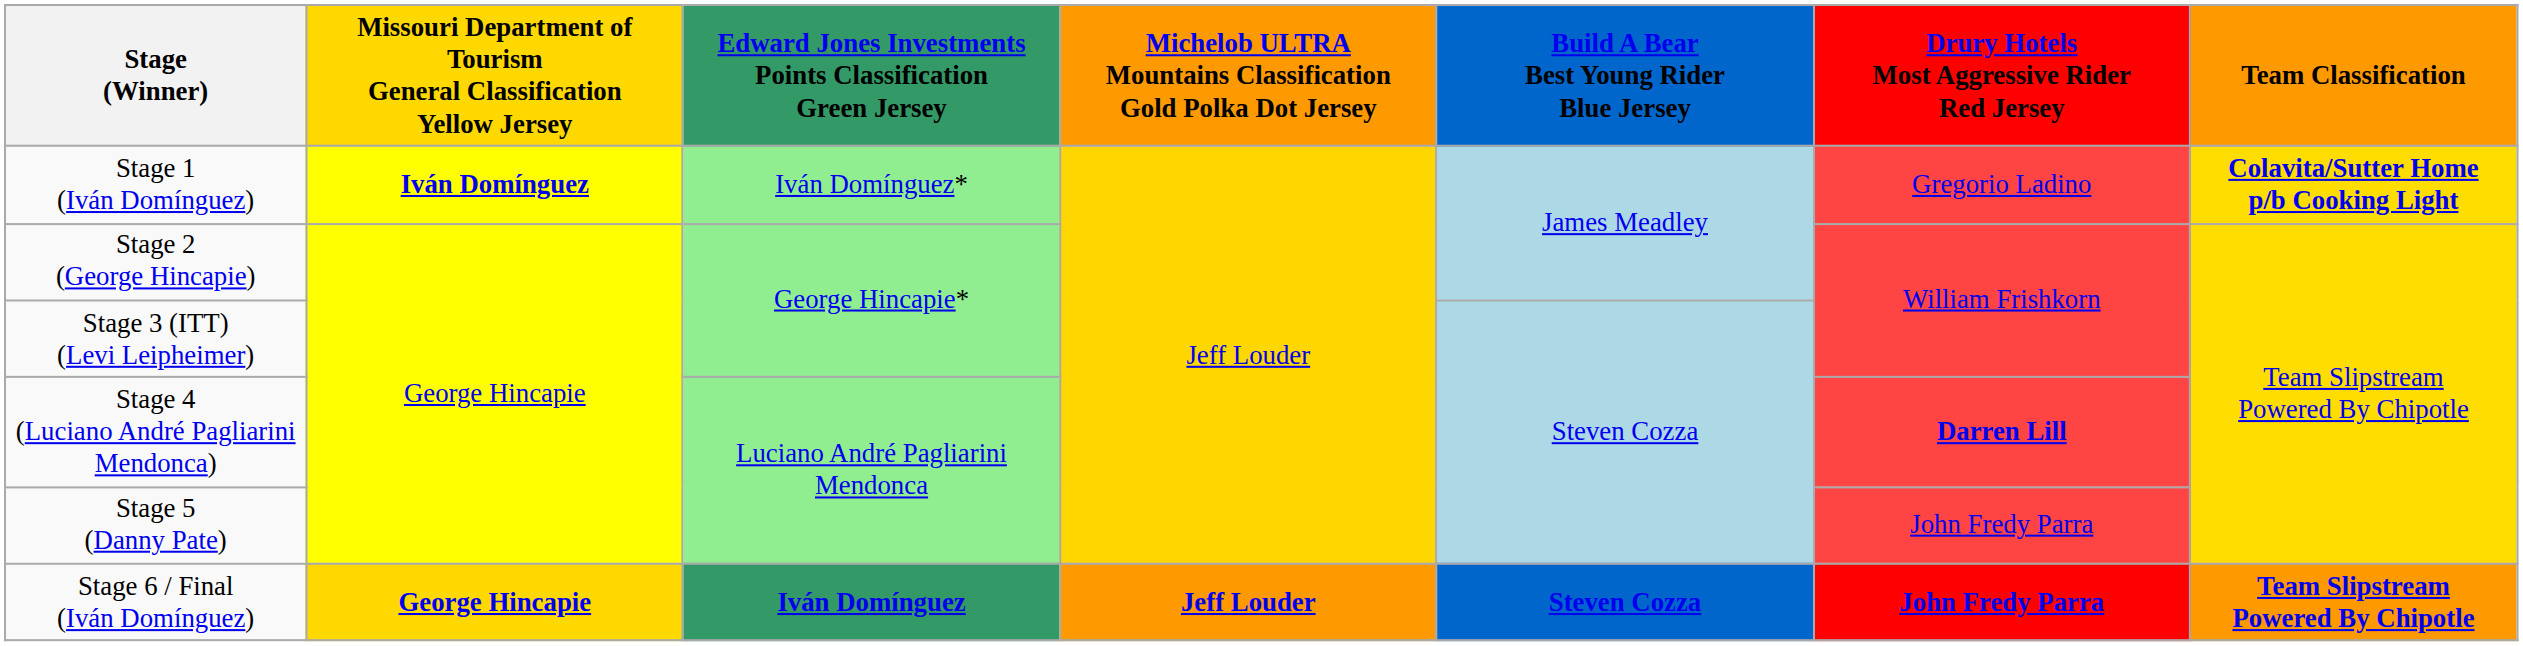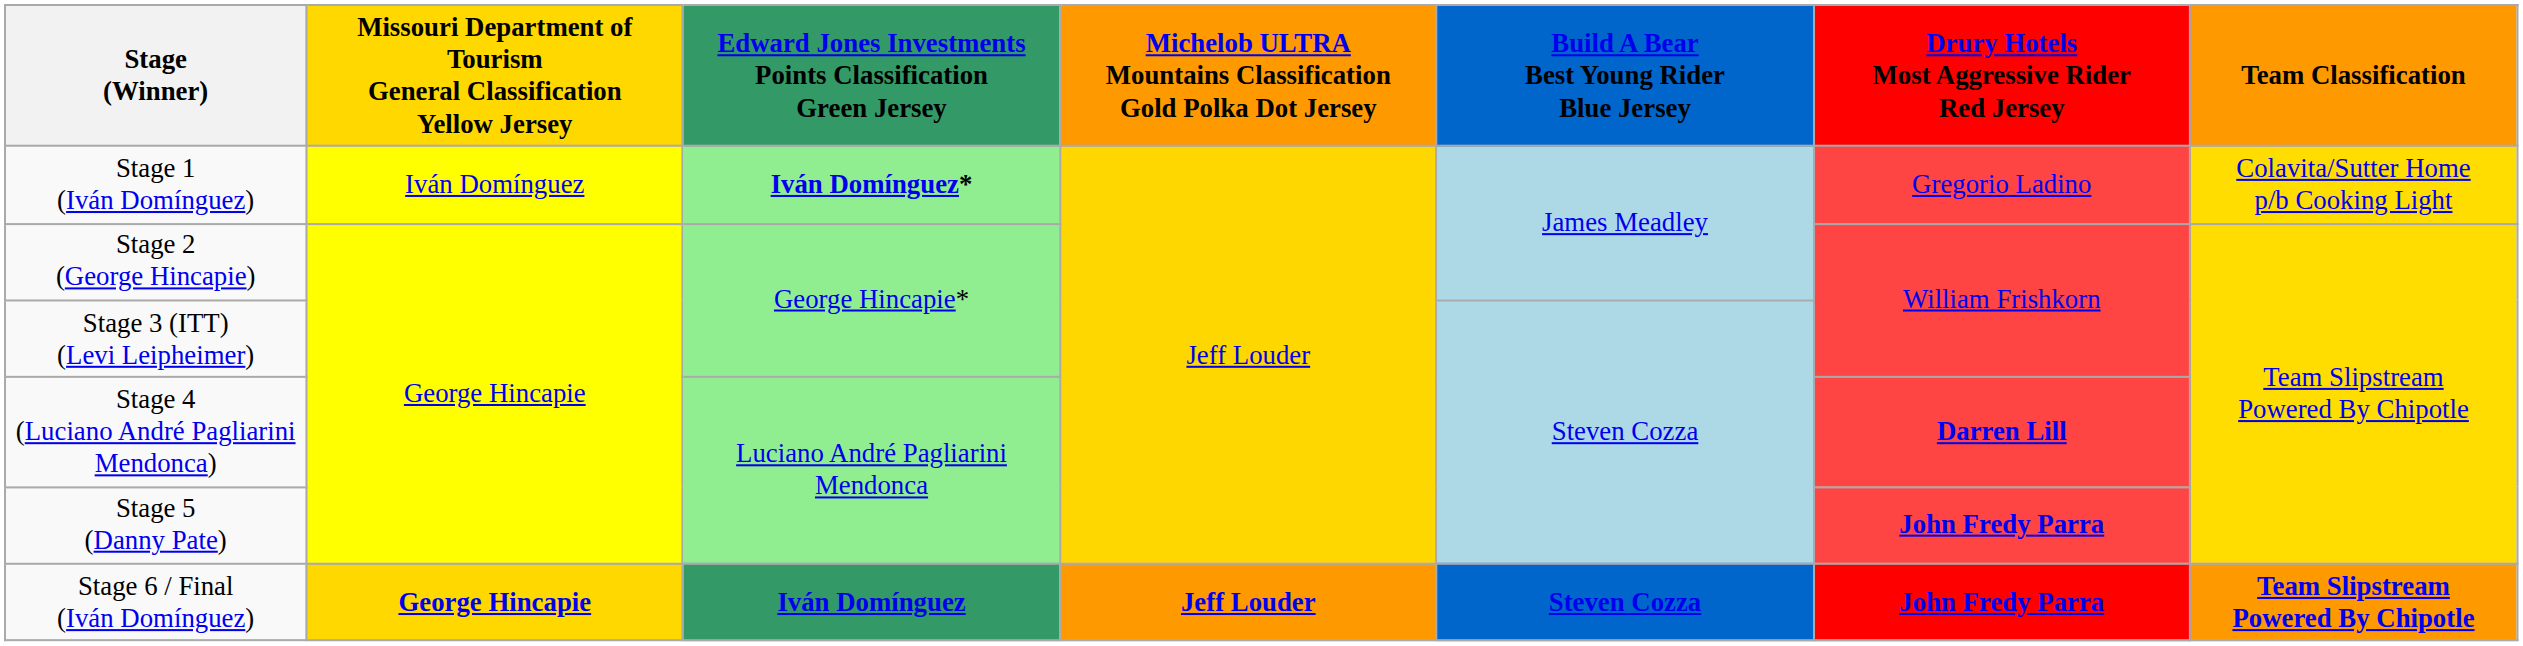(495, 184) bold -> (495, 184) normal
(872, 184) normal -> (872, 184) bold
(2353, 184) bold -> (2353, 184) normal
(2002, 524) normal -> (2002, 524) bold
